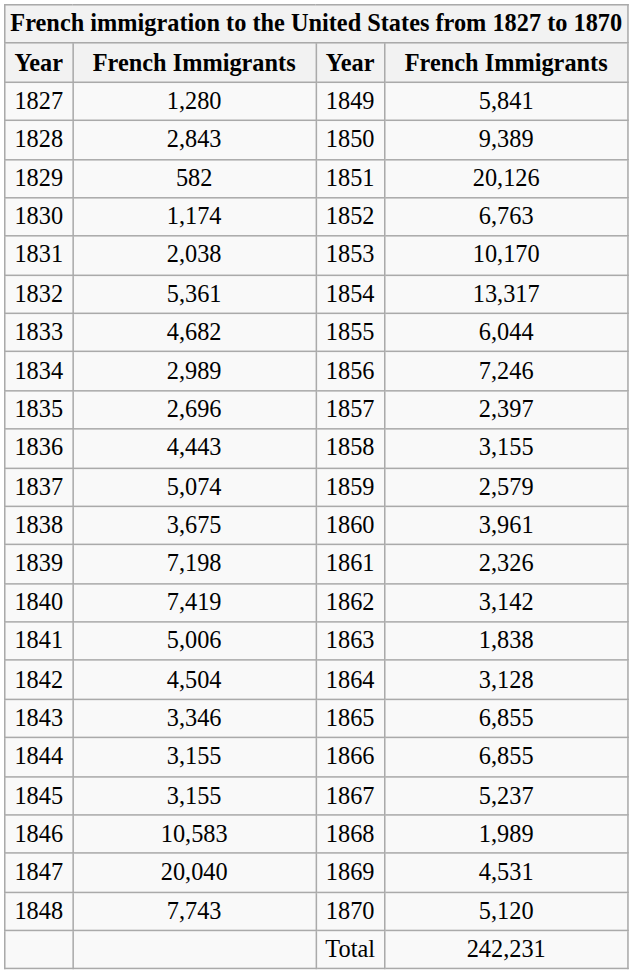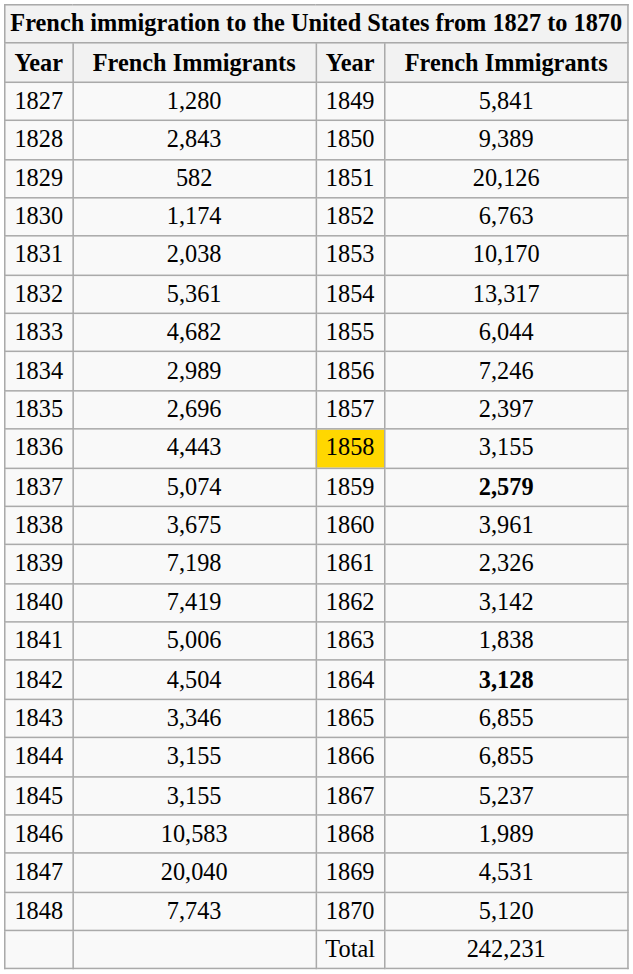(350, 448) no background -> (350, 448) gold background
(506, 486) normal -> (506, 486) bold
(506, 679) normal -> (506, 679) bold
